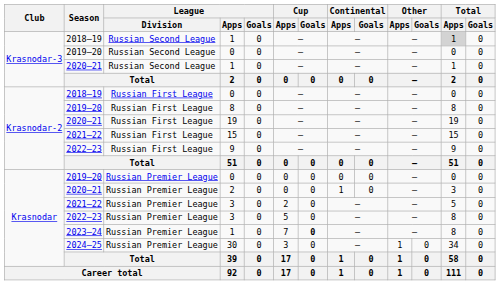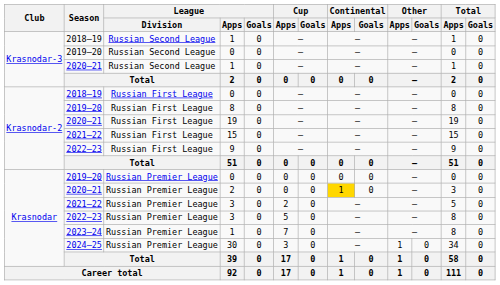(454, 39) lightgrey background -> (454, 39) no background
(341, 190) no background -> (341, 190) gold background
(313, 232) bold -> (313, 232) normal
